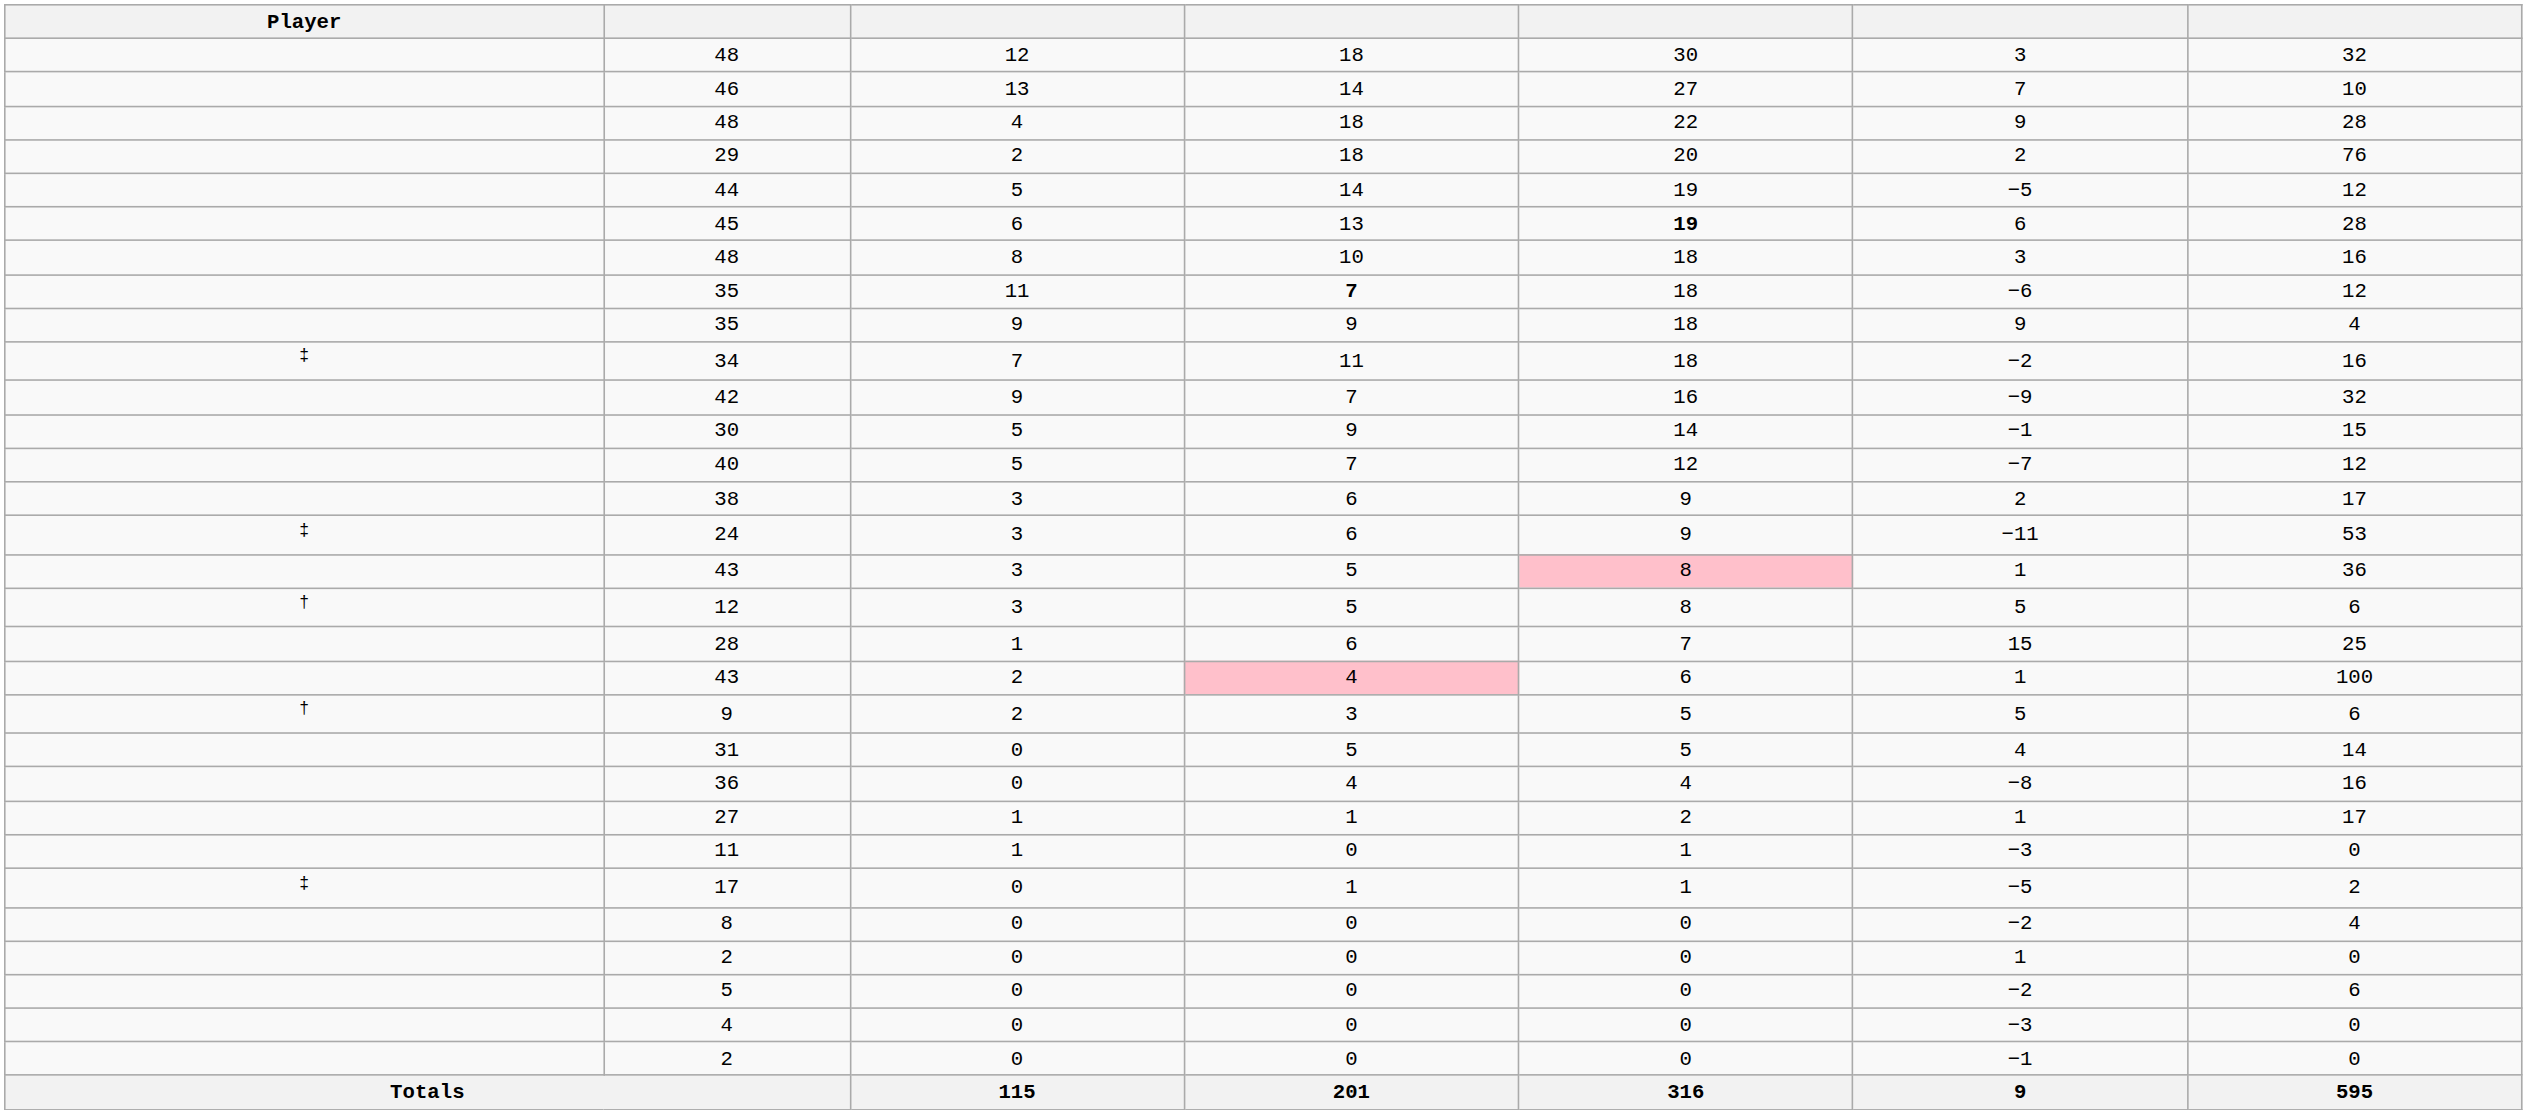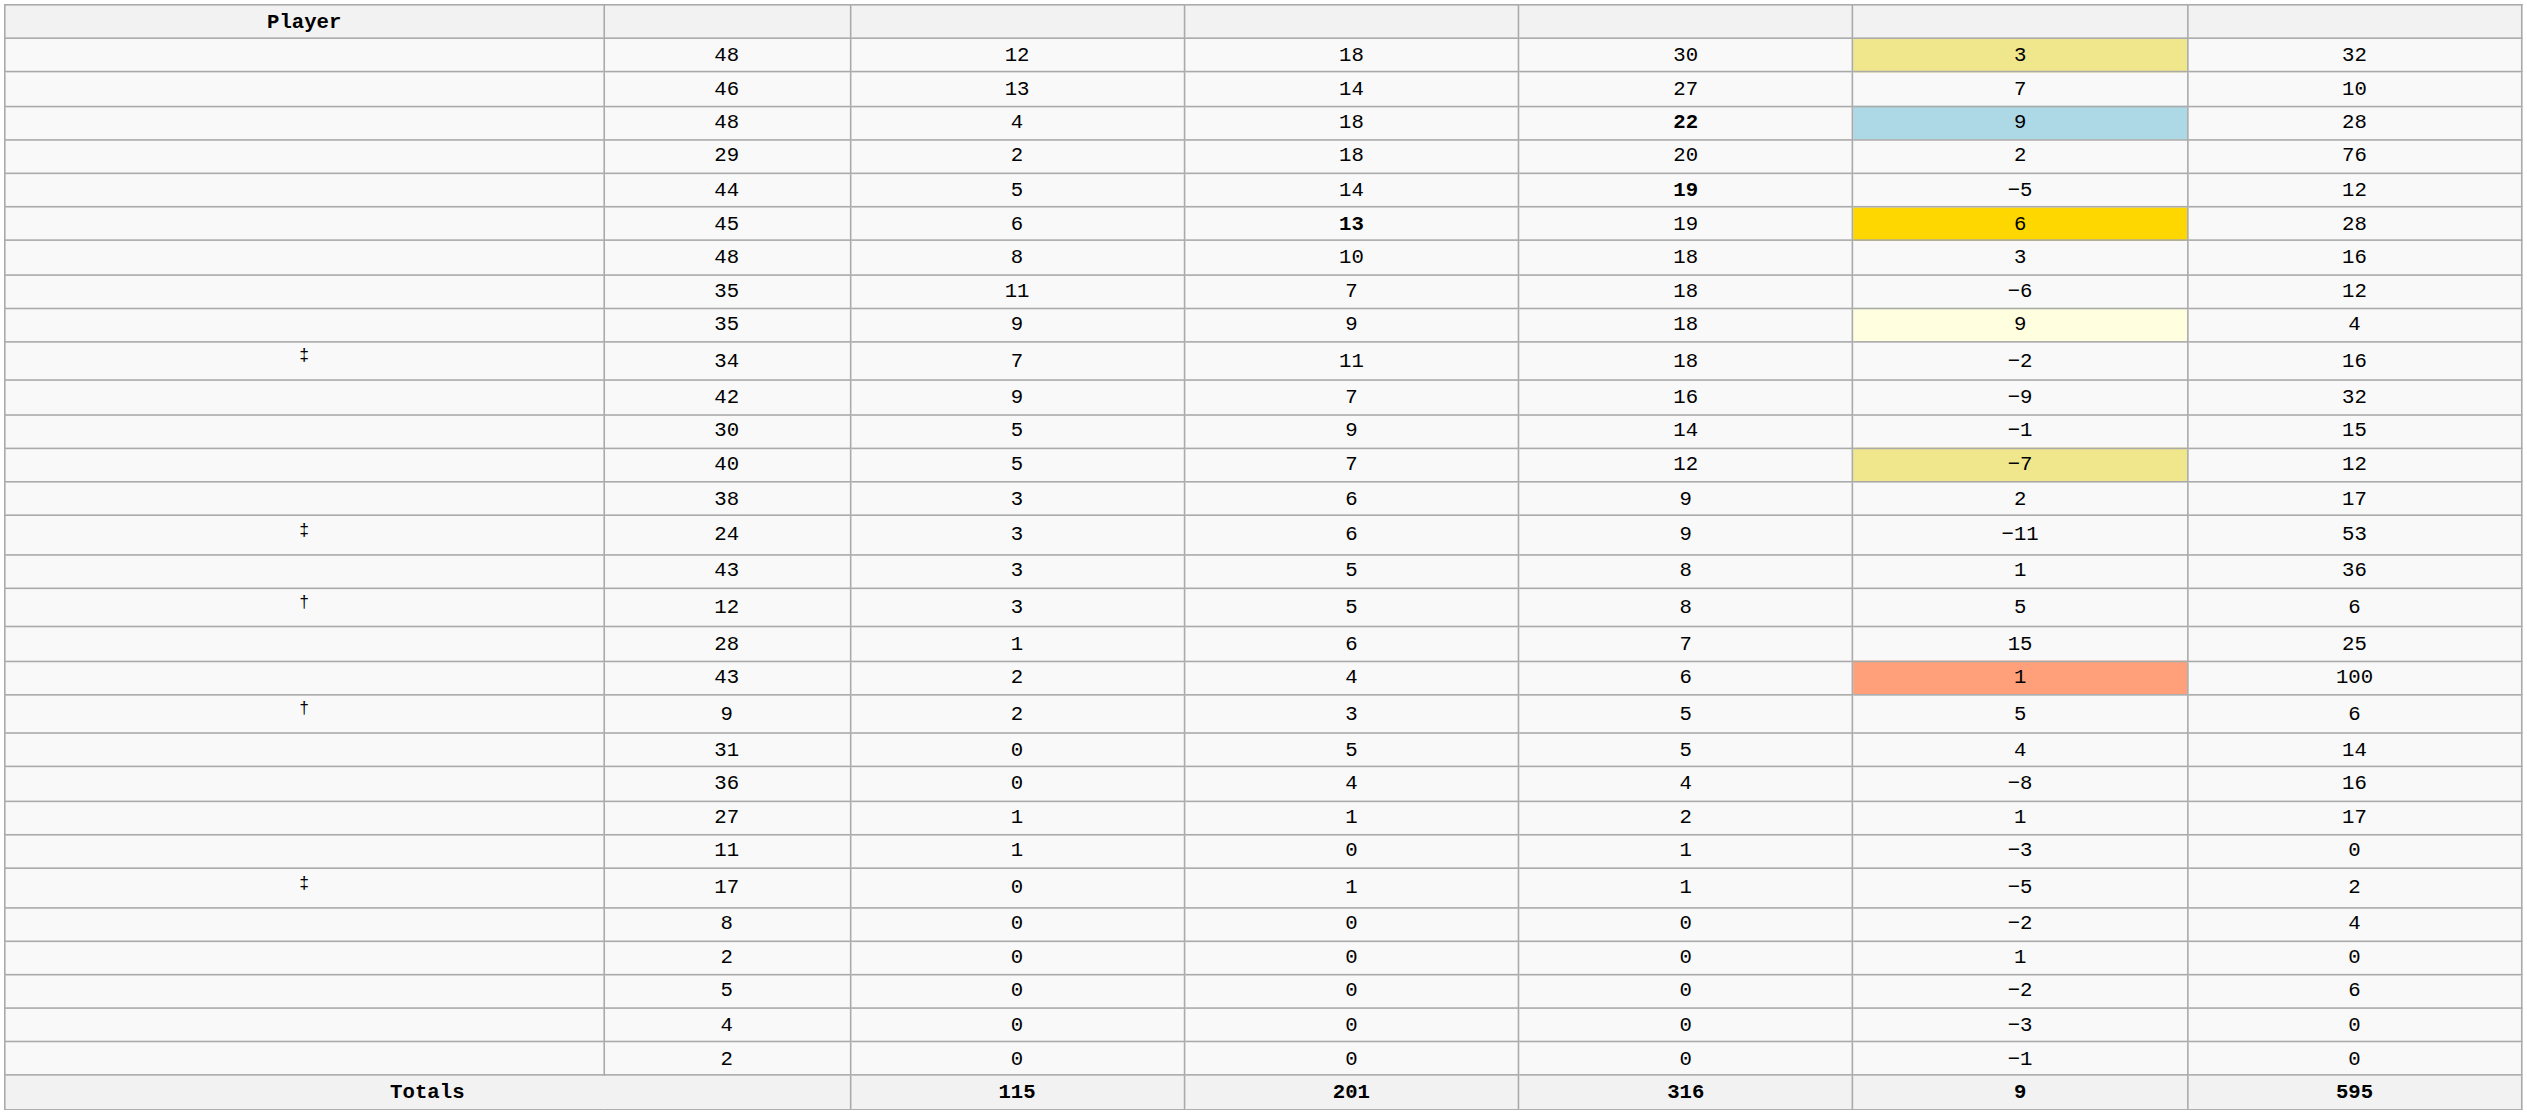(2020, 55) no background -> (2020, 55) khaki background
(1686, 123) normal -> (1686, 123) bold
(2020, 123) no background -> (2020, 123) lightblue background
(1686, 190) normal -> (1686, 190) bold
(1351, 224) normal -> (1351, 224) bold
(1686, 224) bold -> (1686, 224) normal
(2020, 224) no background -> (2020, 224) gold background
(1351, 291) bold -> (1351, 291) normal
(2020, 325) no background -> (2020, 325) lightyellow background
(2020, 465) no background -> (2020, 465) khaki background
(1686, 571) pink background -> (1686, 571) no background
(1351, 678) pink background -> (1351, 678) no background
(2020, 678) no background -> (2020, 678) lightsalmon background
